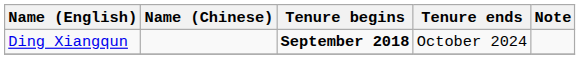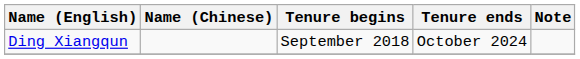(345, 42) bold -> (345, 42) normal
